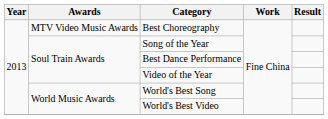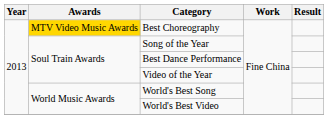(84, 28) no background -> (84, 28) gold background
